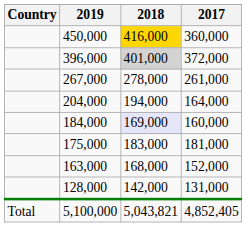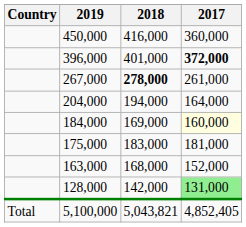(146, 36) gold background -> (146, 36) no background
(146, 58) lightgrey background -> (146, 58) no background
(206, 58) normal -> (206, 58) bold
(146, 79) normal -> (146, 79) bold
(146, 123) lavender background -> (146, 123) no background
(206, 123) no background -> (206, 123) lightyellow background
(206, 187) no background -> (206, 187) lightgreen background
